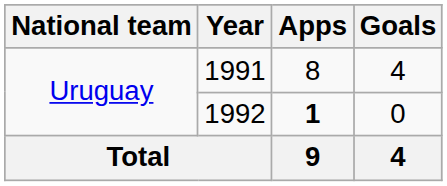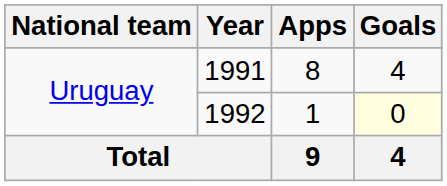(313, 113) bold -> (313, 113) normal
(398, 113) no background -> (398, 113) lightyellow background
